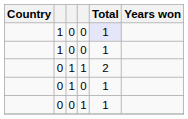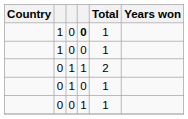(83, 32) normal -> (83, 32) bold
(105, 32) lavender background -> (105, 32) no background
